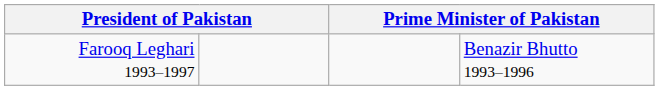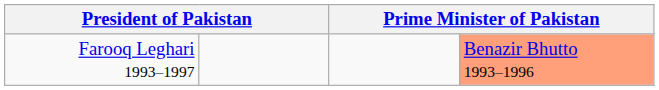(521, 59) no background -> (521, 59) lightsalmon background
